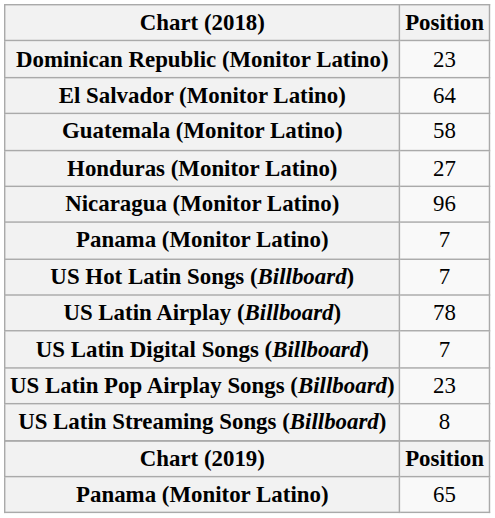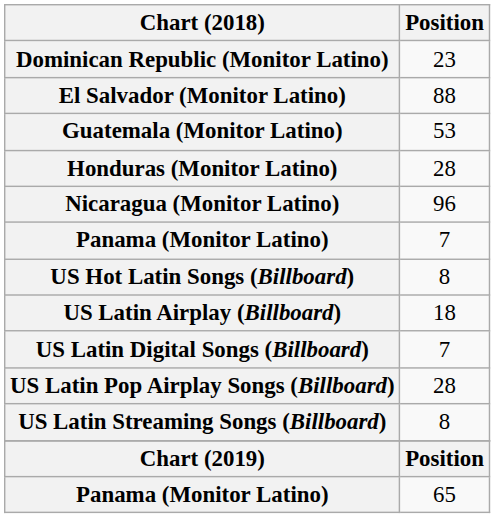(445, 95) 64 -> (445, 95) 88
(445, 131) 58 -> (445, 131) 53
(445, 167) 27 -> (445, 167) 28
(445, 276) 7 -> (445, 276) 8
(445, 312) 78 -> (445, 312) 18
(445, 385) 23 -> (445, 385) 28
